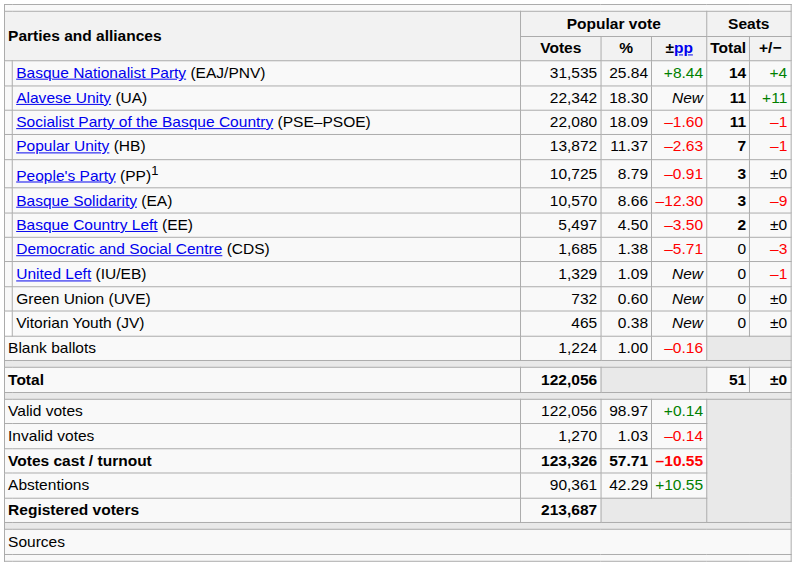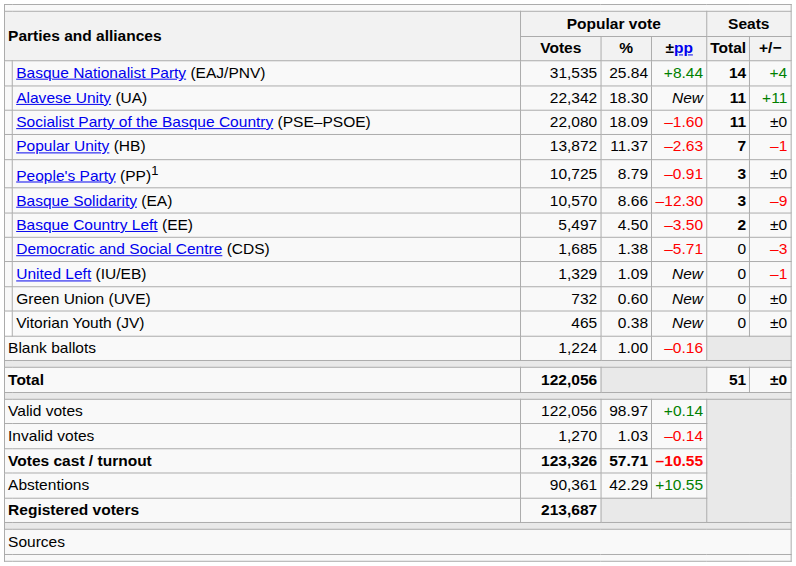(779, 122) –1 -> (779, 122) ±0
